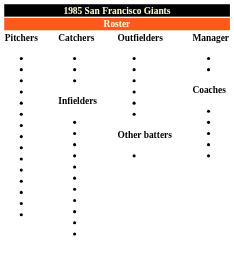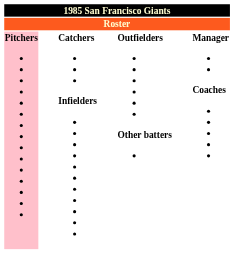(21, 126) no background -> (21, 126) pink background
